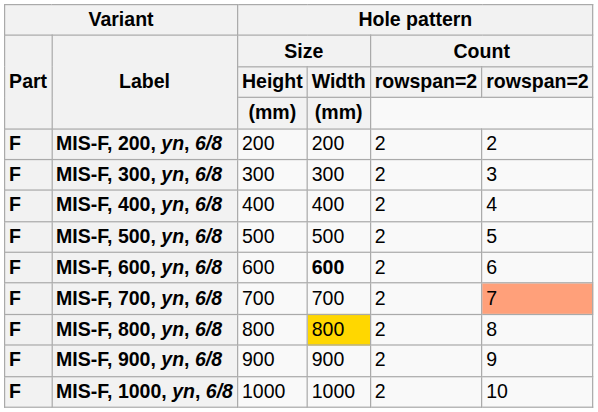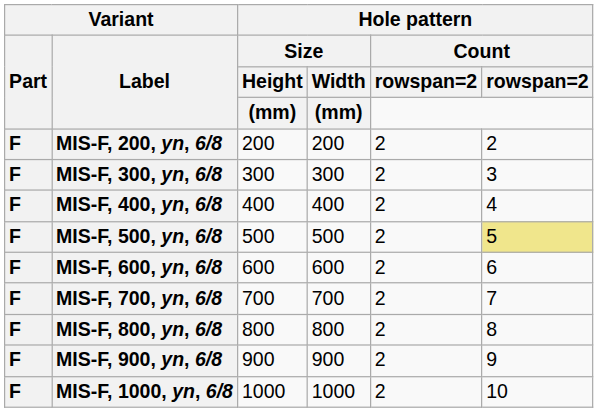(492, 236) no background -> (492, 236) khaki background
(328, 267) bold -> (328, 267) normal
(492, 298) lightsalmon background -> (492, 298) no background
(328, 329) gold background -> (328, 329) no background
